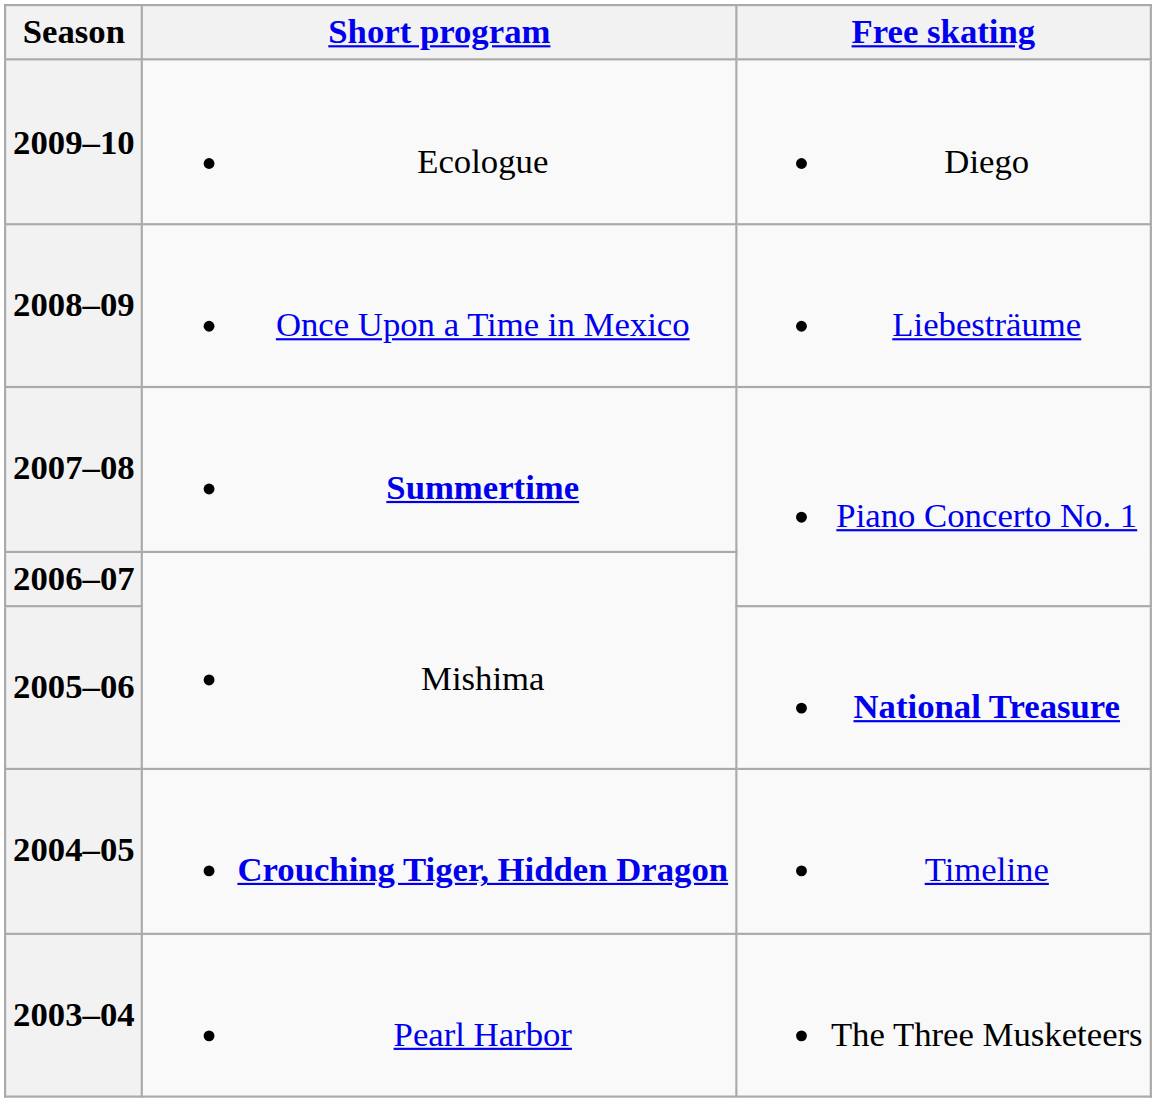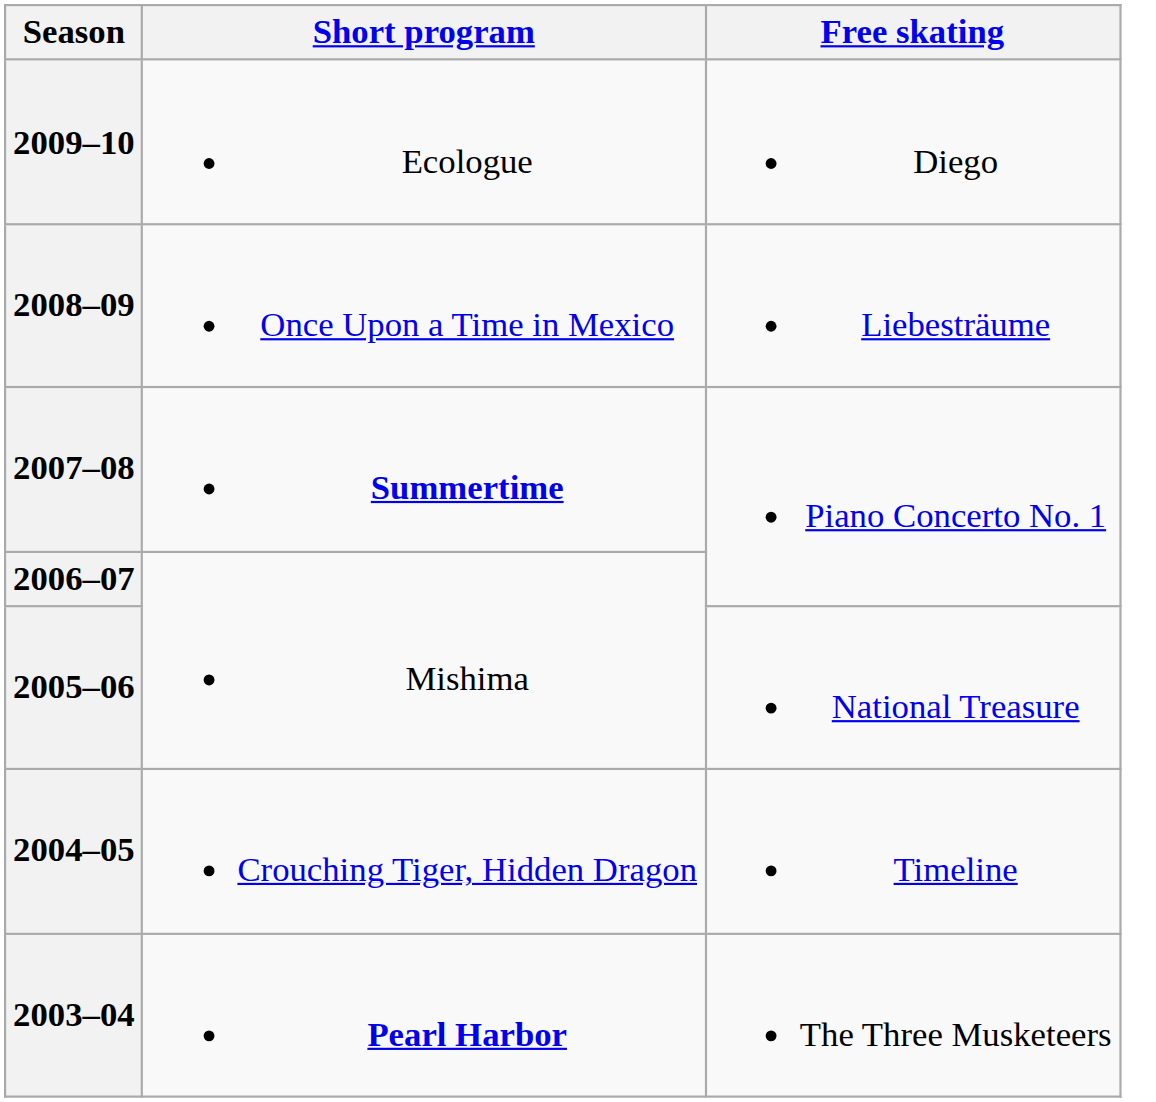(943, 707) bold -> (912, 707) normal
(439, 871) bold -> (424, 871) normal
(439, 1034) normal -> (424, 1034) bold
